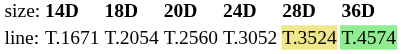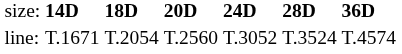(309, 37) khaki background -> (309, 37) no background
(369, 37) lightgreen background -> (369, 37) no background
